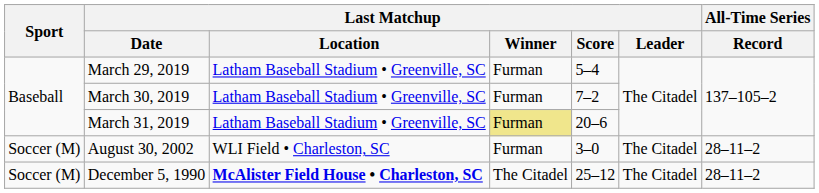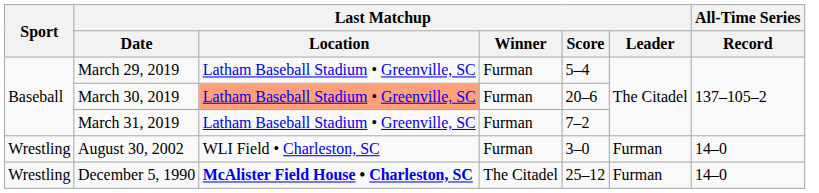(349, 96) no background -> (339, 96) lightsalmon background
(587, 96) 7–2 -> (581, 96) 20–6
(518, 123) khaki background -> (508, 123) no background
(591, 123) 20–6 -> (577, 123) 7–2
(44, 149) Soccer (M) -> (39, 149) Wrestling
(660, 149) The Citadel -> (638, 149) Furman
(733, 149) 28–11–2 -> (711, 149) 14–0
(44, 175) Soccer (M) -> (39, 175) Wrestling
(660, 175) The Citadel -> (638, 175) Furman
(733, 175) 28–11–2 -> (711, 175) 14–0
